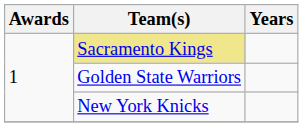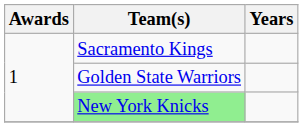(145, 48) khaki background -> (145, 48) no background
(143, 106) no background -> (143, 106) lightgreen background
